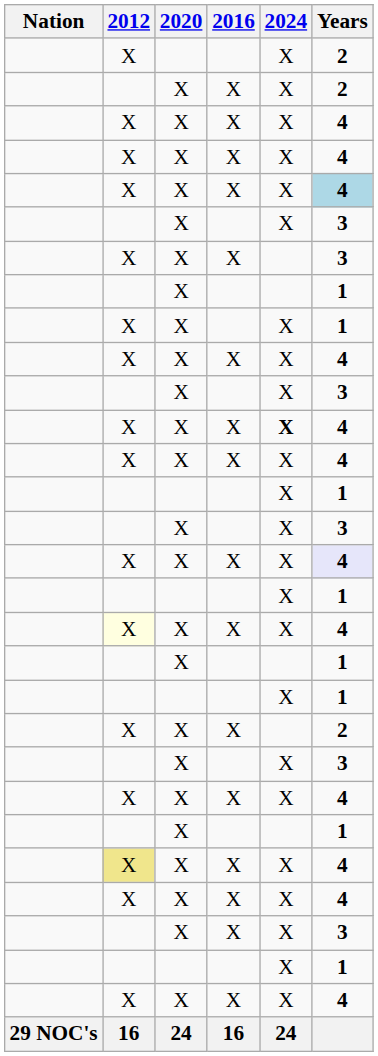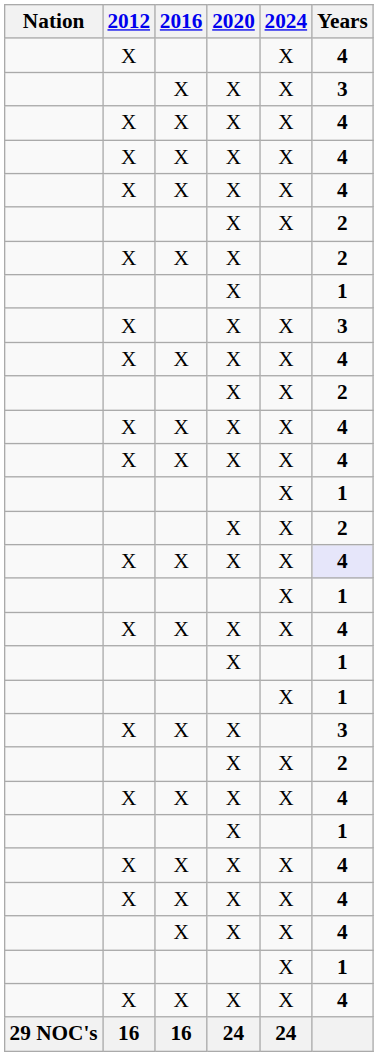columns swapped: (233, 21) <-> (181, 21)
(342, 55) 2 -> (342, 55) 4
(342, 88) 2 -> (342, 88) 3
(342, 190) lightblue background -> (342, 190) no background
(342, 223) 3 -> (342, 223) 2
(342, 257) 3 -> (342, 257) 2
(342, 325) 1 -> (342, 325) 3
(342, 392) 3 -> (342, 392) 2
(286, 426) bold -> (286, 426) normal
(342, 527) 3 -> (342, 527) 2
(129, 628) lightyellow background -> (129, 628) no background
(342, 730) 2 -> (342, 730) 3
(342, 763) 3 -> (342, 763) 2
(129, 865) khaki background -> (129, 865) no background
(342, 932) 3 -> (342, 932) 4
